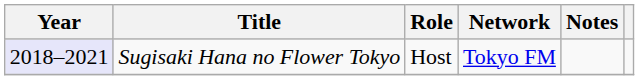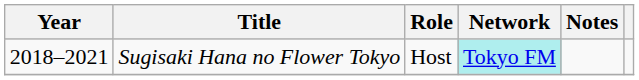(59, 56) lavender background -> (59, 56) no background
(509, 56) no background -> (509, 56) paleturquoise background
